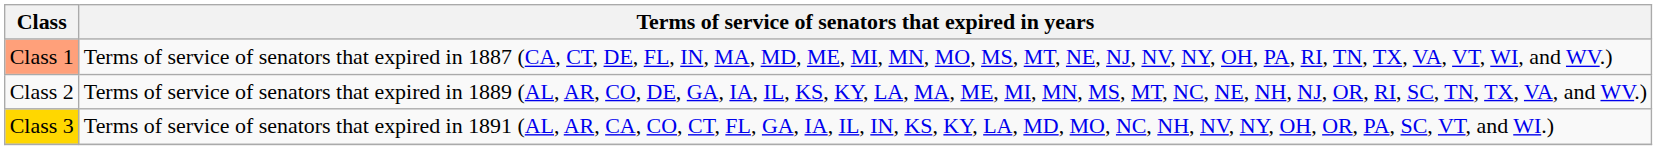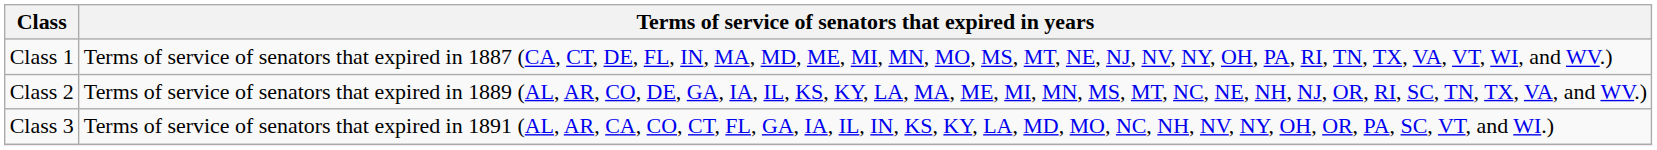(42, 56) lightsalmon background -> (42, 56) no background
(42, 126) gold background -> (42, 126) no background
